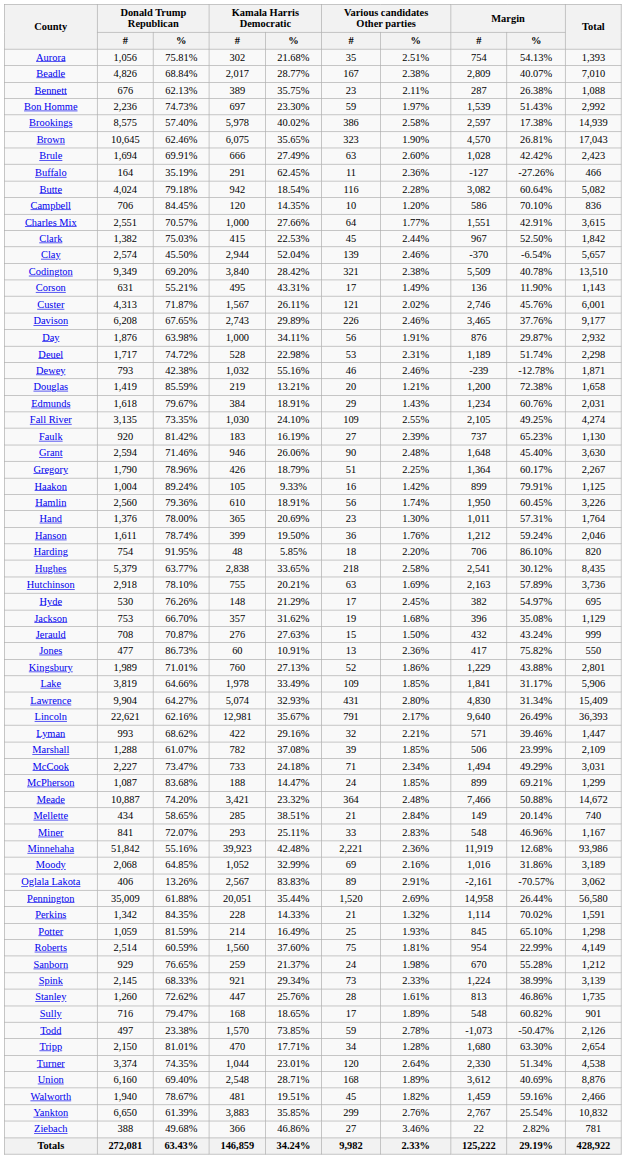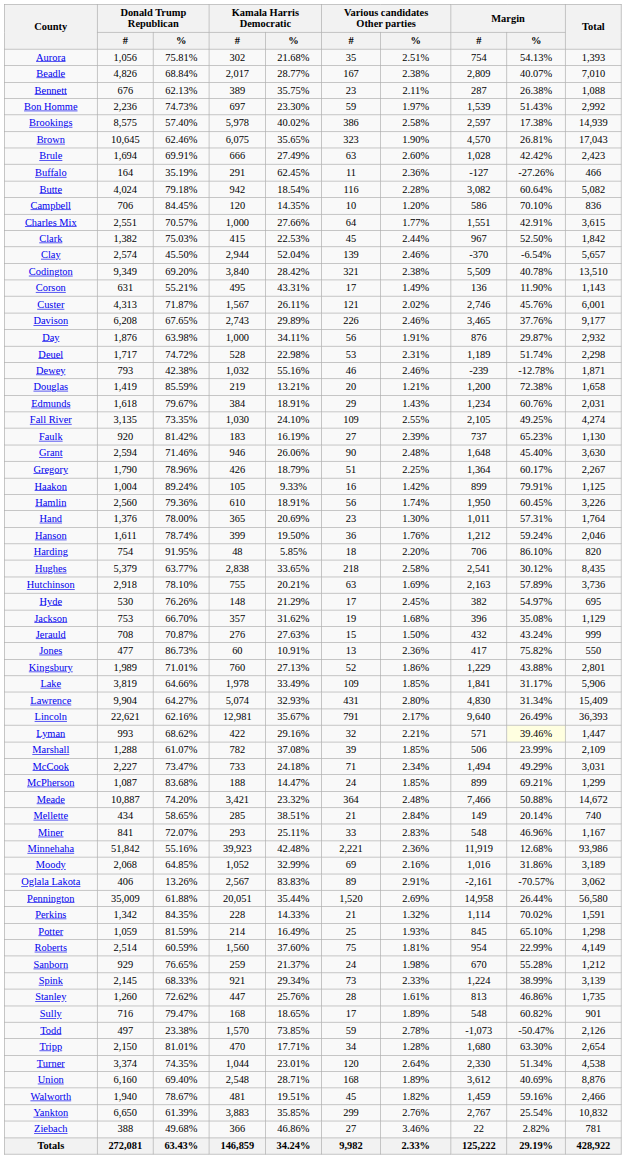(536, 733) no background -> (536, 733) lightyellow background
